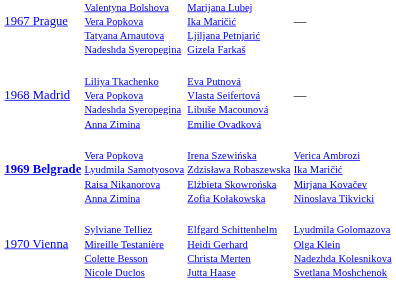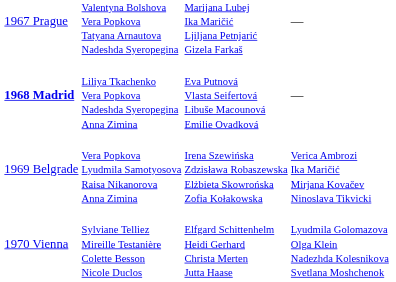(37, 95) normal -> (39, 95) bold
(43, 169) bold -> (41, 169) normal
